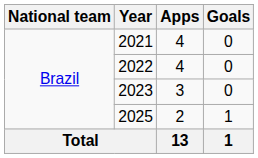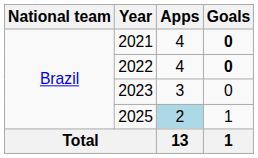(228, 41) normal -> (228, 41) bold
(228, 66) normal -> (228, 66) bold
(180, 116) no background -> (180, 116) lightblue background
